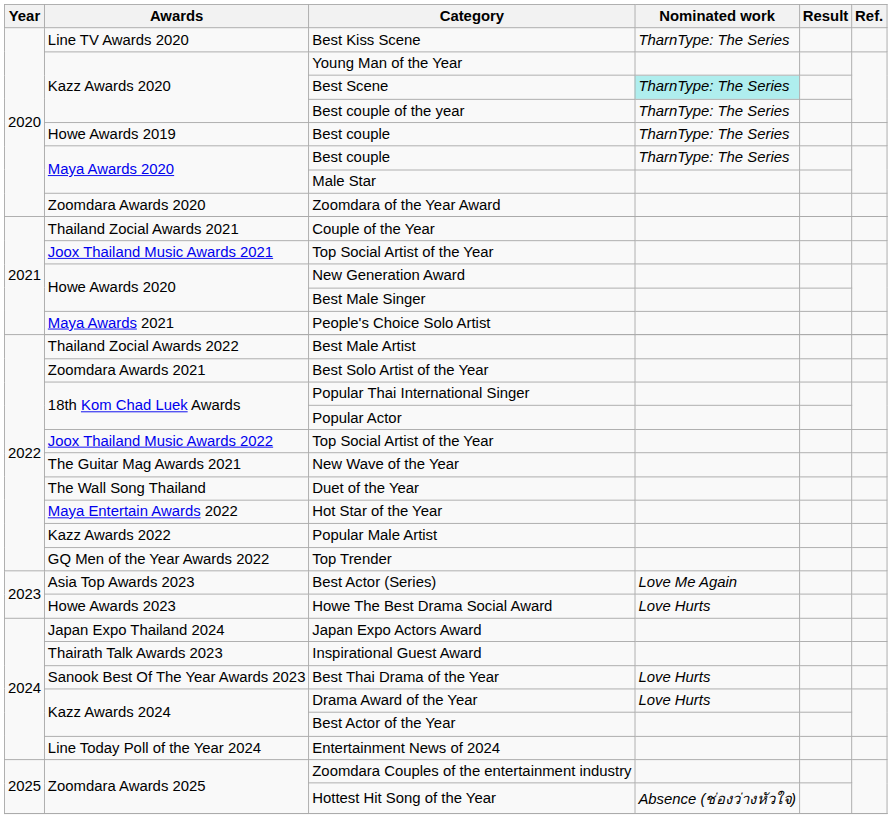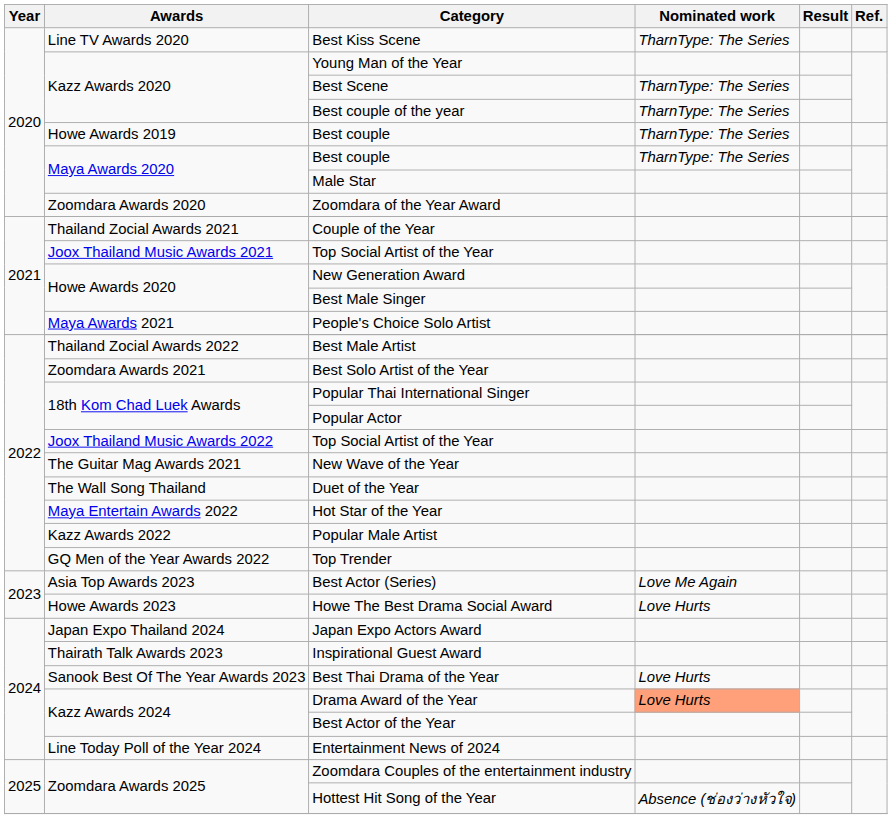(714, 87) paleturquoise background -> (714, 87) no background
(674, 700) no background -> (674, 700) lightsalmon background
